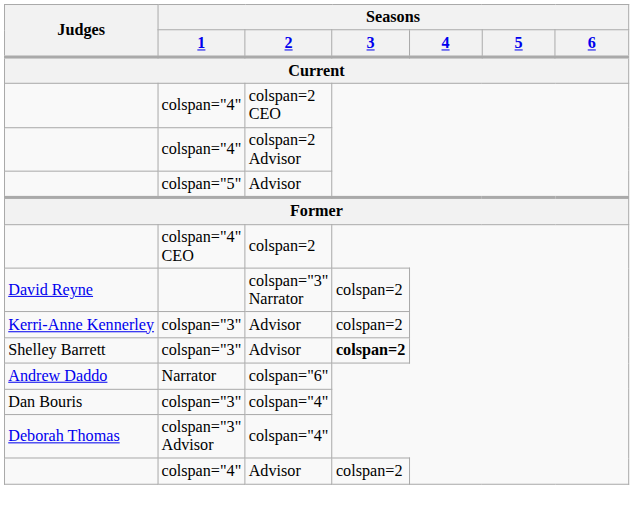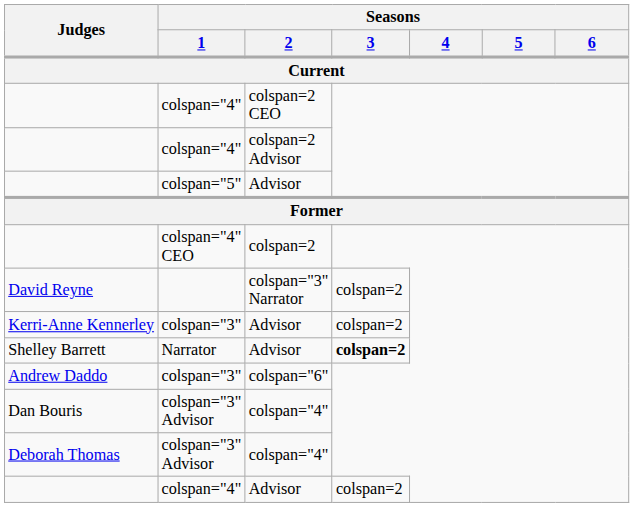(201, 350) colspan="3" -> (189, 350) Narrator
(189, 375) Narrator -> (201, 375) colspan="3"
(201, 401) colspan="3" -> (201, 410) colspan="3" Advisor
